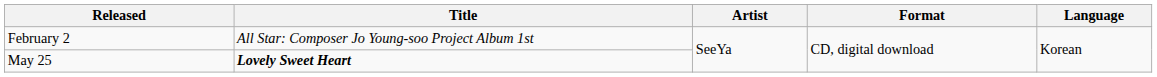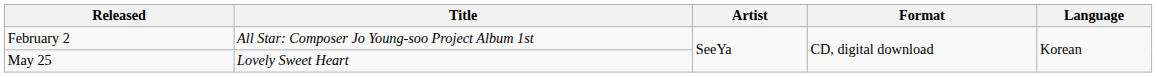(294, 60) bold -> (293, 60) normal
